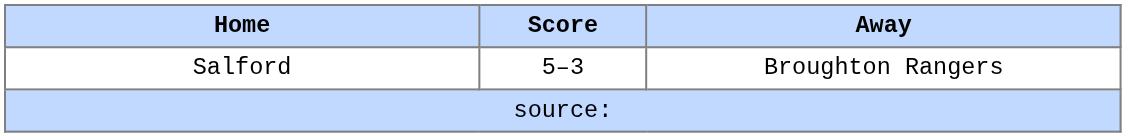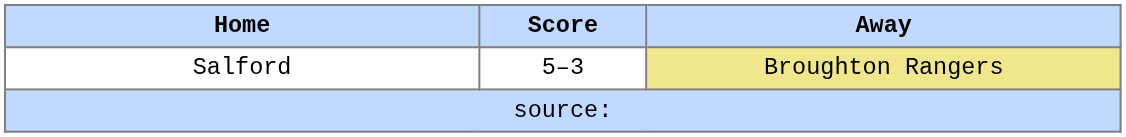(884, 68) no background -> (884, 68) khaki background
